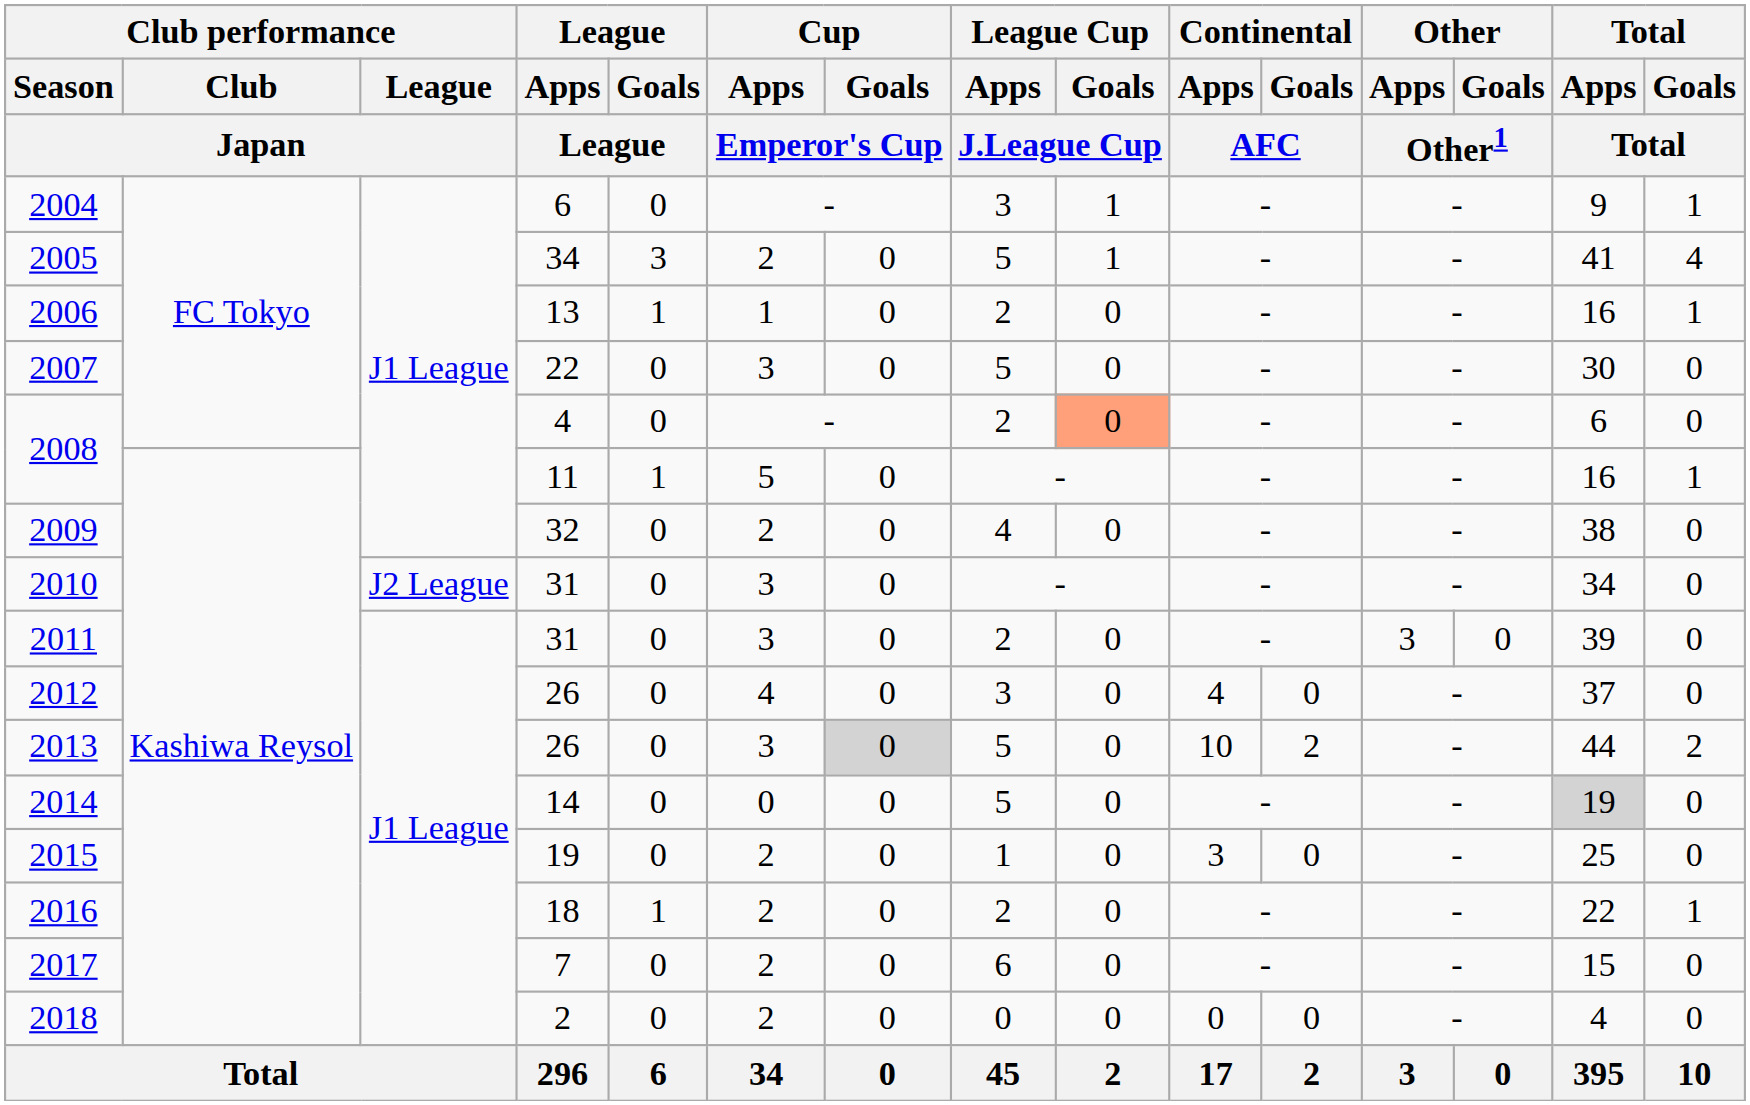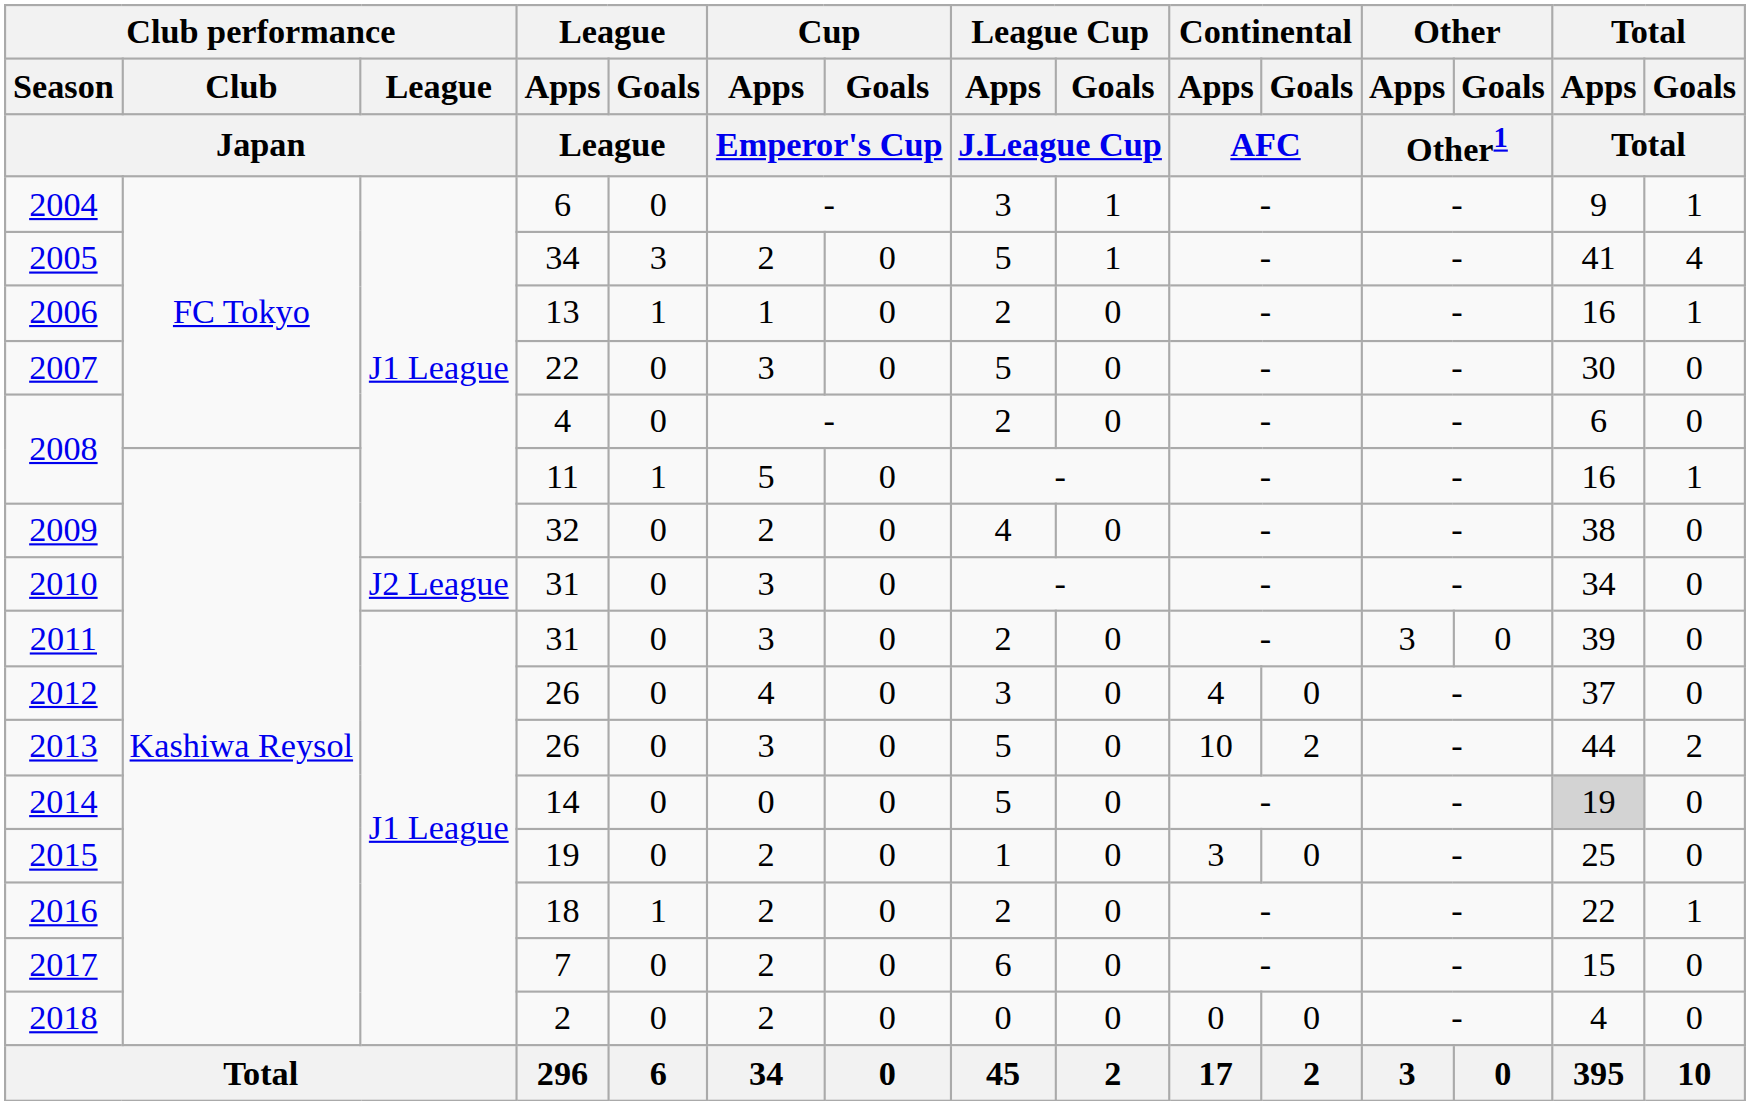(1113, 421) lightsalmon background -> (1113, 421) no background
(887, 746) lightgrey background -> (887, 746) no background
